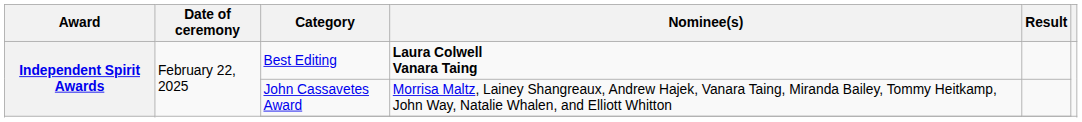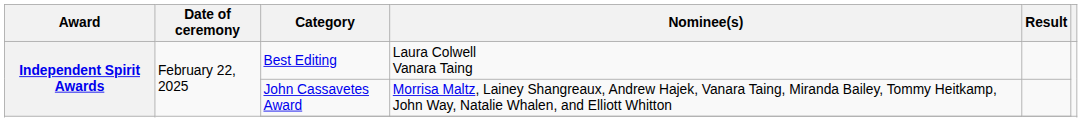(438, 60) bold -> (434, 60) normal
